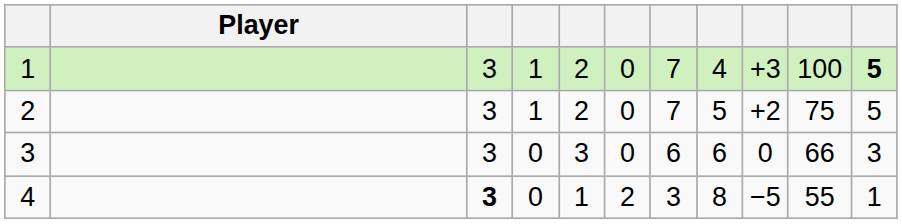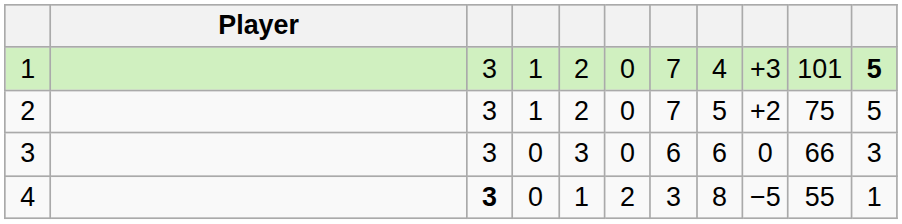(820, 68) 100 -> (820, 68) 101
